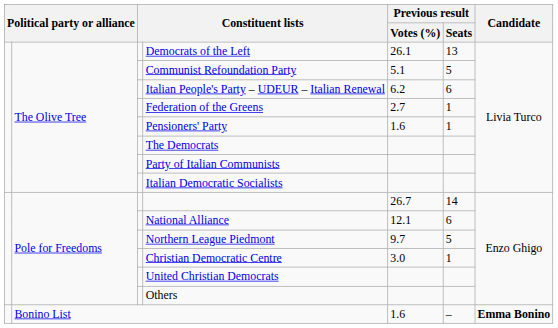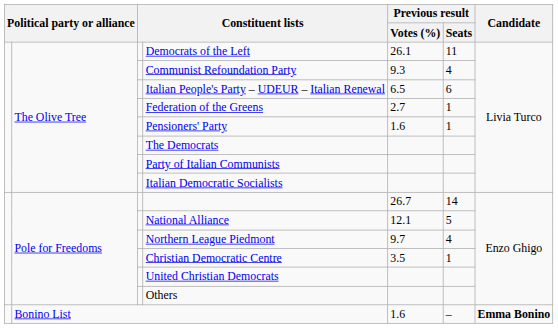(452, 51) 13 -> (451, 51) 11
(398, 70) 5.1 -> (398, 70) 9.3
(449, 70) 5 -> (449, 70) 4
(398, 88) 6.2 -> (398, 88) 6.5
(449, 220) 6 -> (449, 220) 5
(449, 239) 5 -> (449, 239) 4
(398, 257) 3.0 -> (398, 257) 3.5
